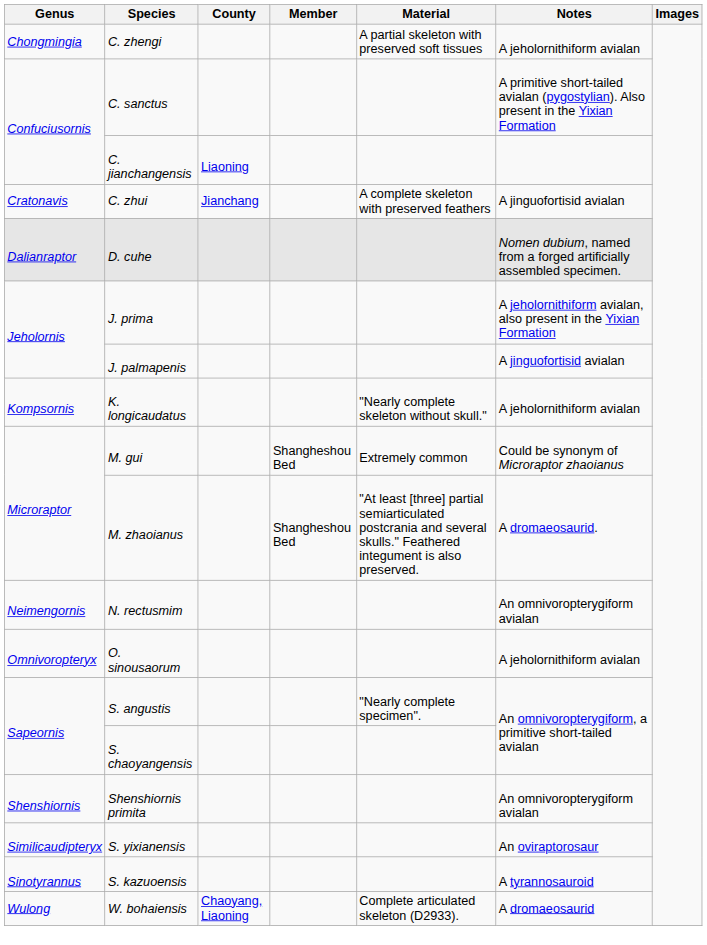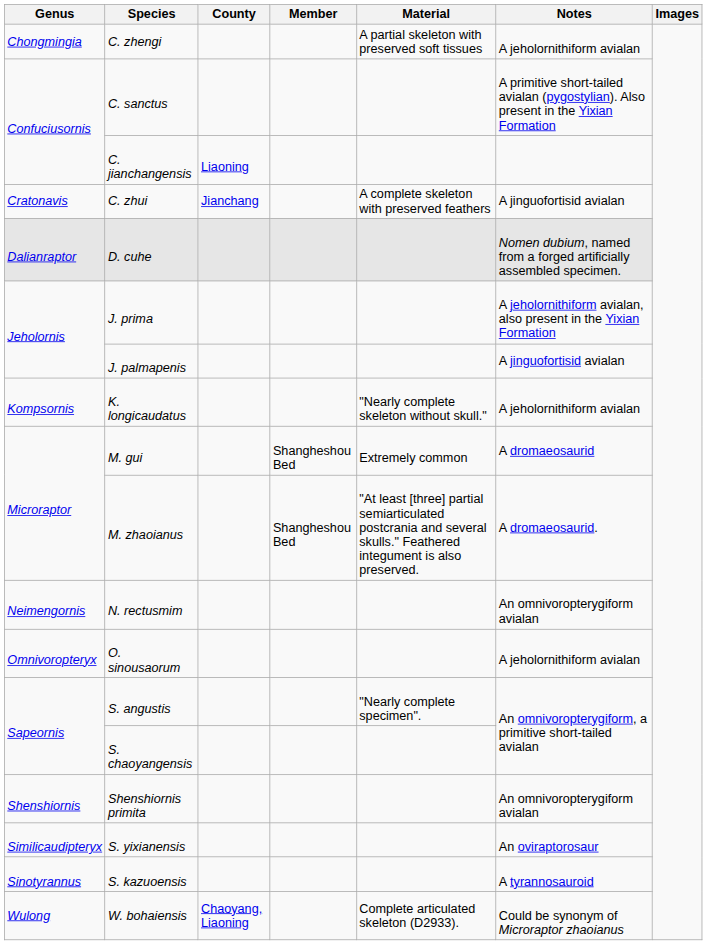(561, 458) Could be synonym of Microraptor zhaoianus -> (547, 450) A dromaeosaurid
(547, 908) A dromaeosaurid -> (561, 922) Could be synonym of Microraptor zhaoianus
